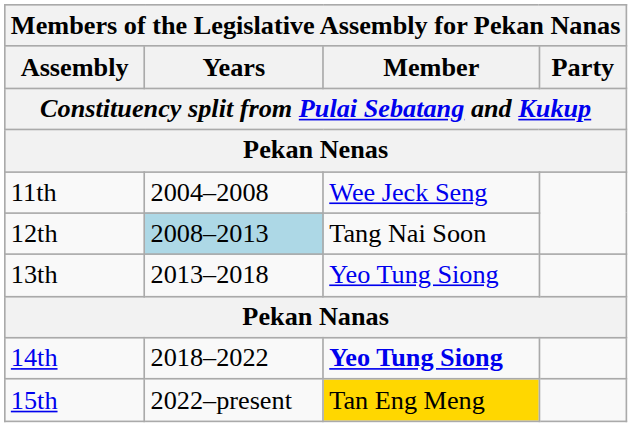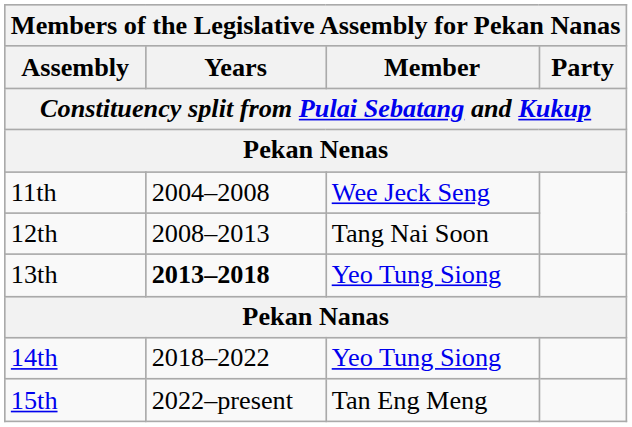(210, 233) lightblue background -> (211, 233) no background
(210, 274) normal -> (211, 274) bold
(416, 358) bold -> (416, 358) normal
(407, 399) gold background -> (410, 399) no background
